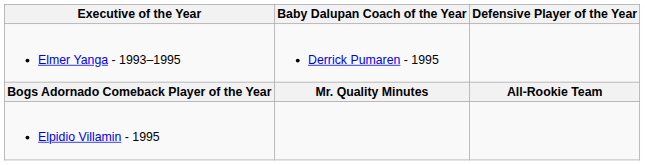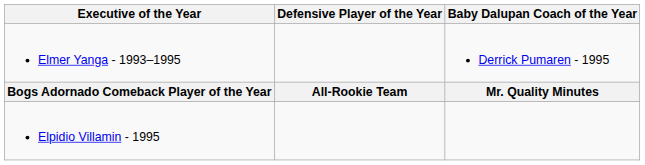columns swapped: (372, 14) <-> (555, 14)
